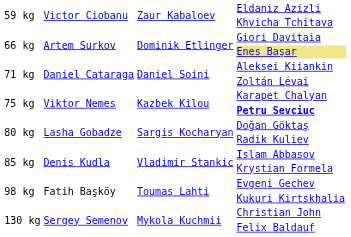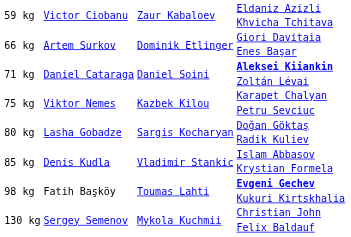(267, 52) khaki background -> (267, 52) no background
(285, 67) normal -> (285, 67) bold
(276, 110) bold -> (276, 110) normal
(276, 184) normal -> (276, 184) bold
